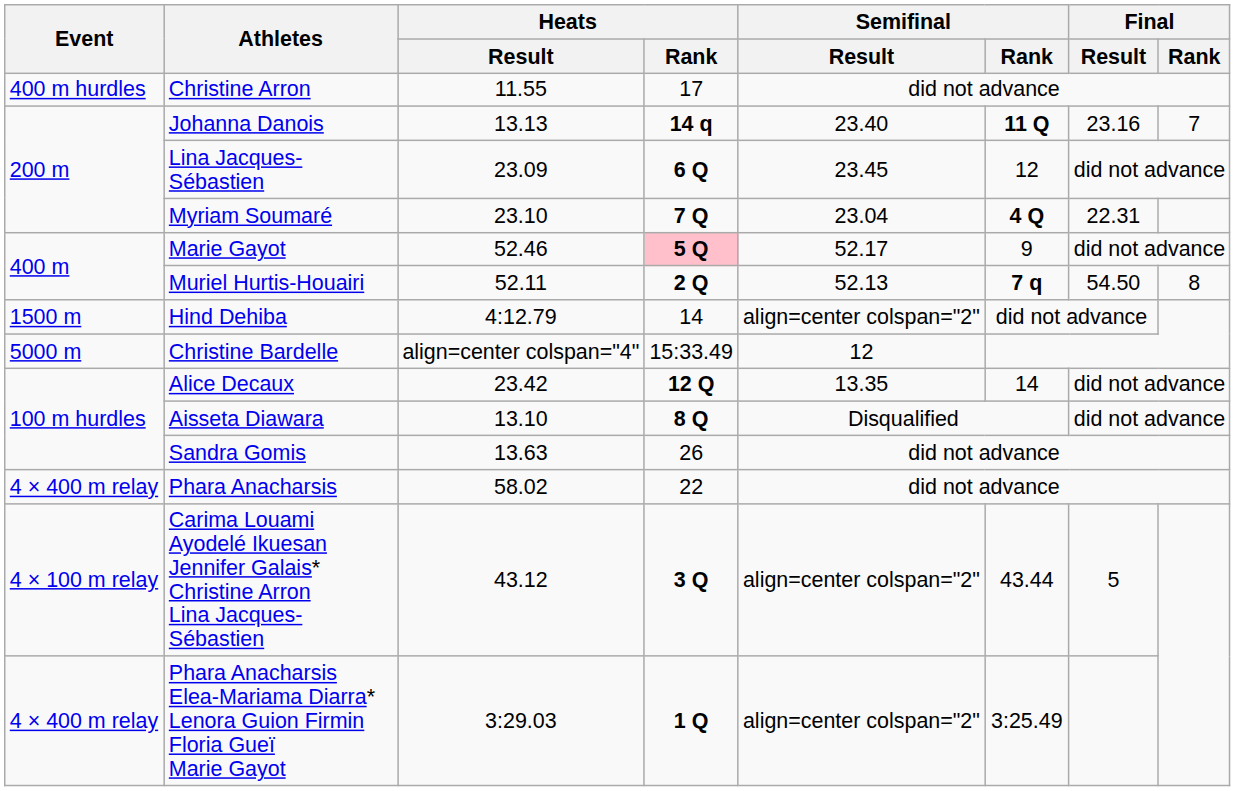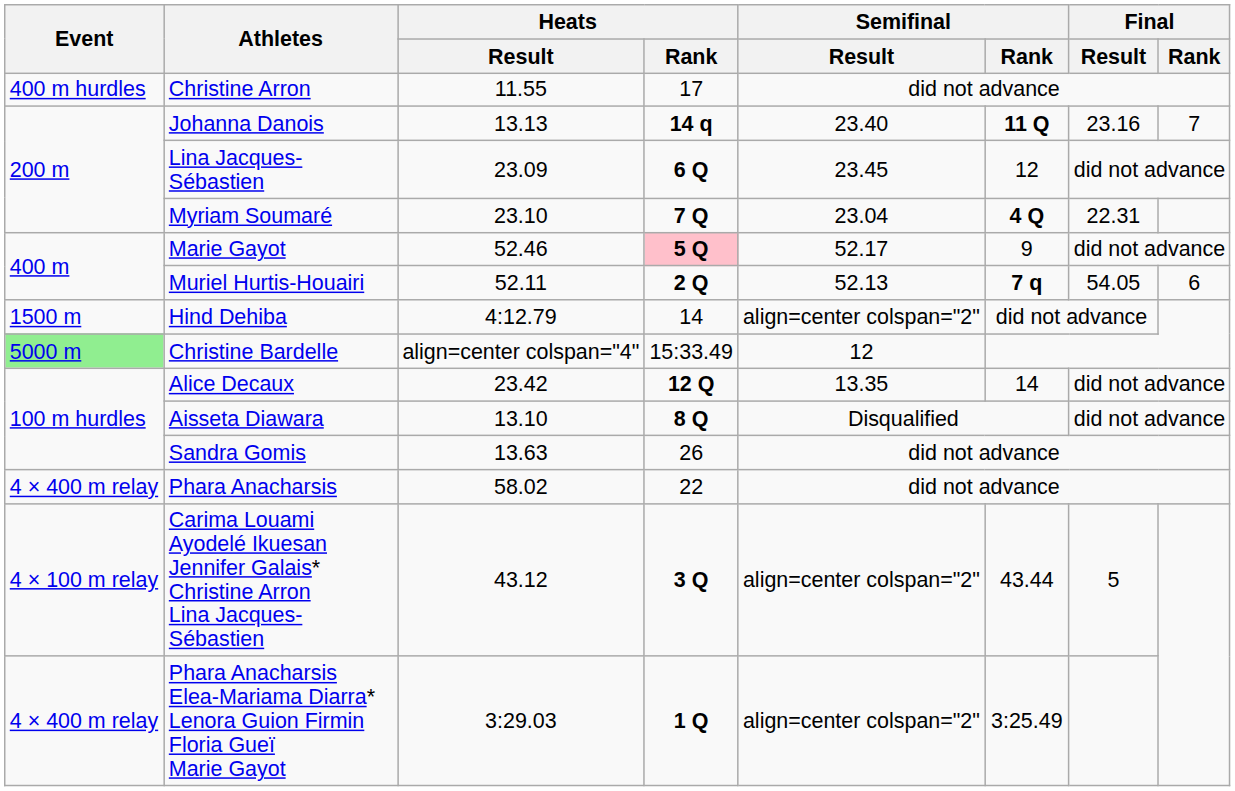(1113, 283) 54.50 -> (1113, 283) 54.05
(1194, 283) 8 -> (1194, 283) 6
(46, 351) no background -> (46, 351) lightgreen background
